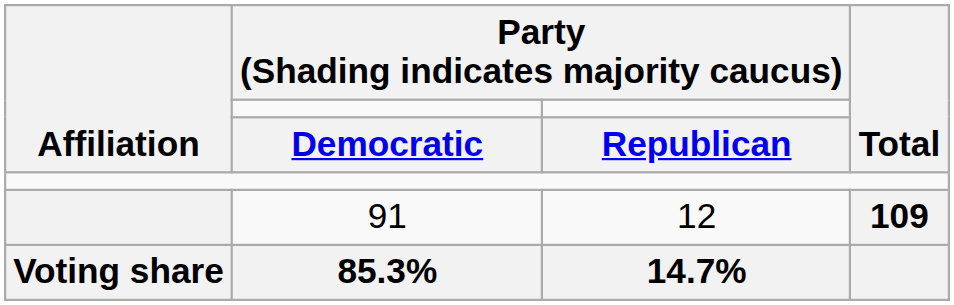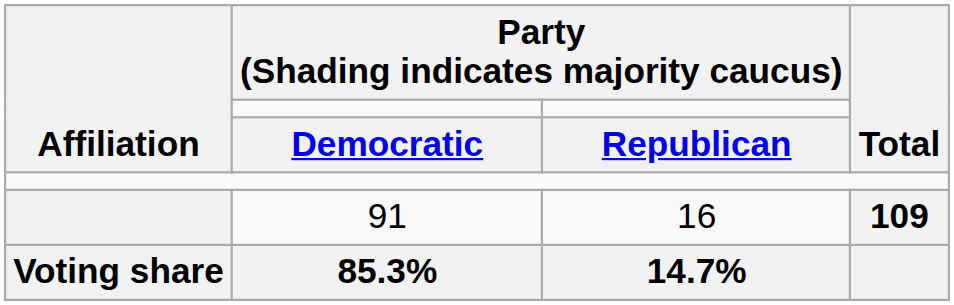(697, 216) 12 -> (697, 216) 16
